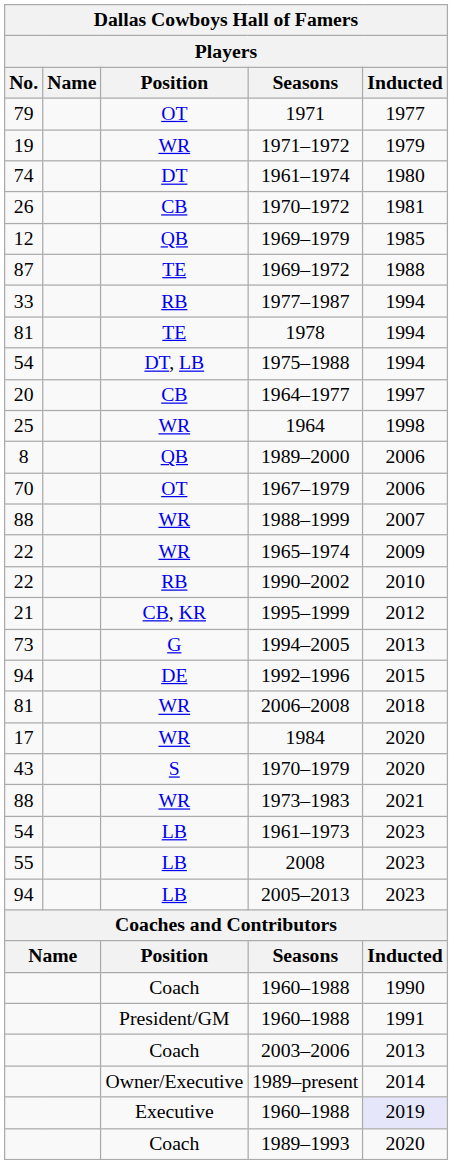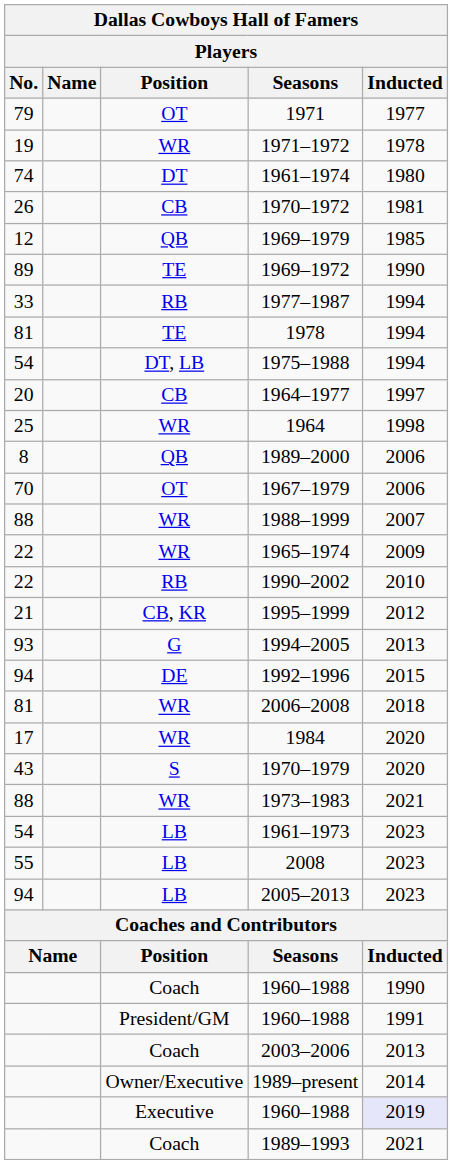(405, 144) 1979 -> (405, 144) 1978
(24, 269) 87 -> (24, 269) 89
(405, 269) 1988 -> (405, 269) 1990
(24, 644) 73 -> (24, 644) 93
(405, 1143) 2020 -> (405, 1143) 2021
